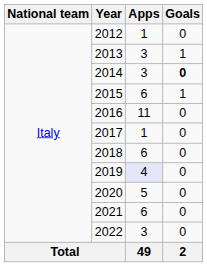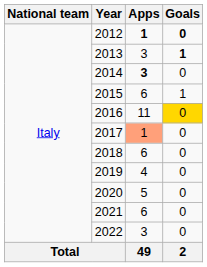(144, 34) normal -> (144, 34) bold
(183, 34) normal -> (183, 34) bold
(183, 53) normal -> (183, 53) bold
(144, 73) normal -> (144, 73) bold
(183, 73) bold -> (183, 73) normal
(183, 113) no background -> (183, 113) gold background
(144, 133) no background -> (144, 133) lightsalmon background
(144, 172) lavender background -> (144, 172) no background
